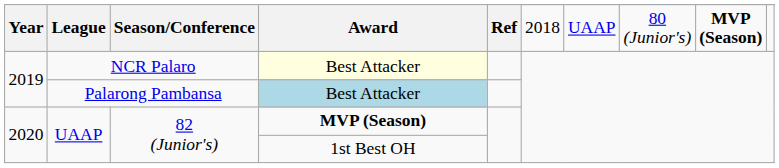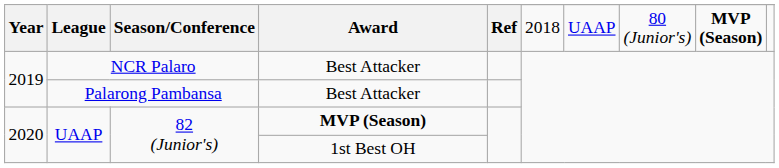(373, 65) lightyellow background -> (373, 65) no background
(373, 93) lightblue background -> (373, 93) no background
